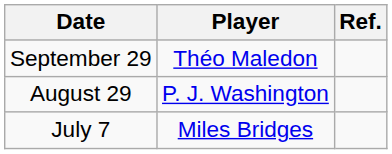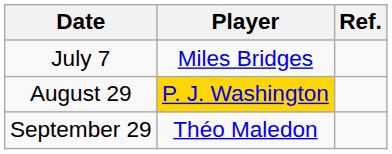rows swapped: (81, 129) <-> (81, 58)
(245, 93) no background -> (245, 93) gold background
